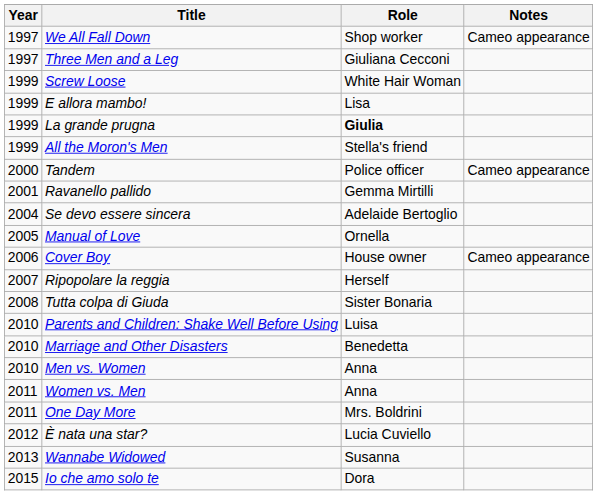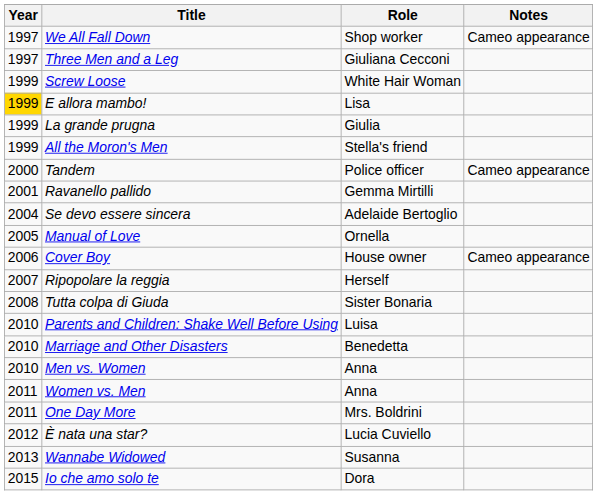(23, 103) no background -> (23, 103) gold background
(364, 125) bold -> (362, 125) normal
